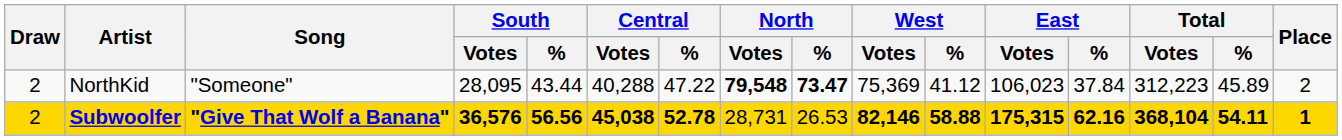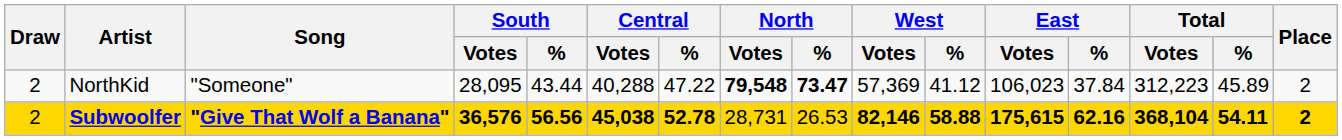(889, 85) 75,369 -> (889, 85) 57,369
(1027, 118) 175,315 -> (1027, 118) 175,615
(1305, 118) 1 -> (1305, 118) 2
